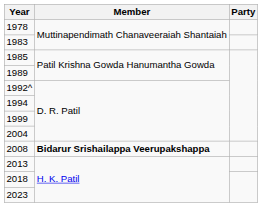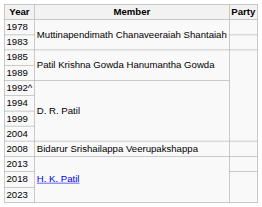(123, 149) bold -> (117, 149) normal
